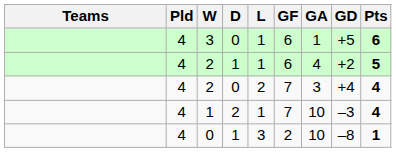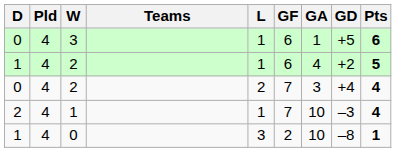columns swapped: (85, 16) <-> (235, 16)
